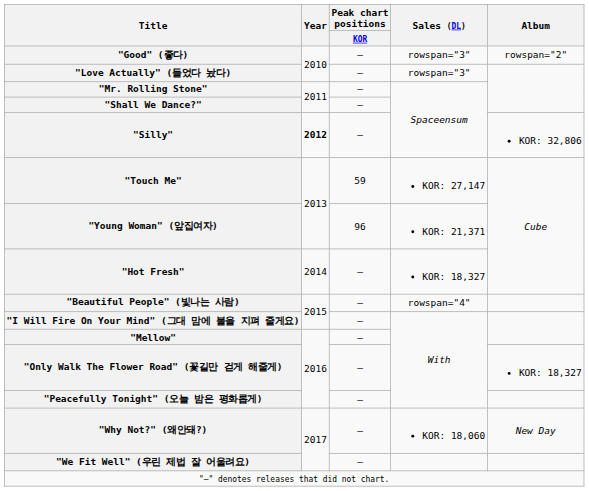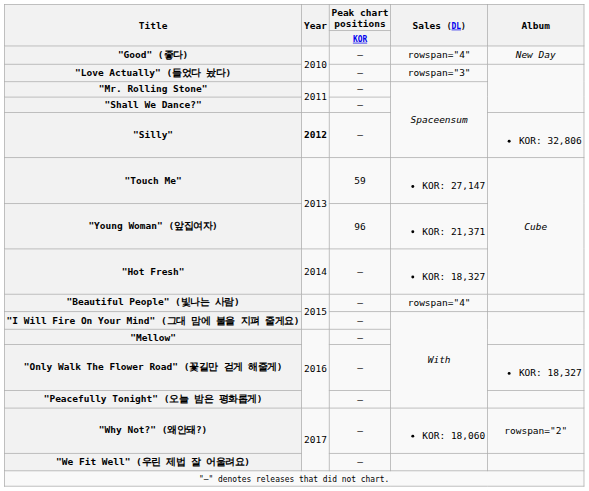(439, 55) rowspan="3" -> (439, 55) rowspan="4"
(536, 55) rowspan="2" -> (536, 55) New Day
(536, 431) New Day -> (536, 431) rowspan="2"
